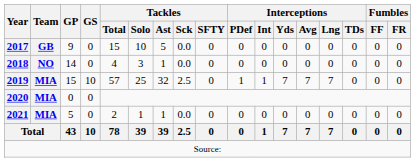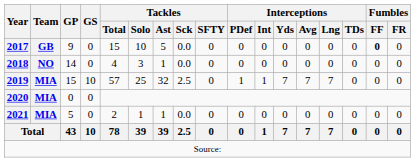(377, 47) normal -> (377, 47) bold
